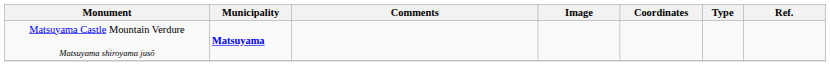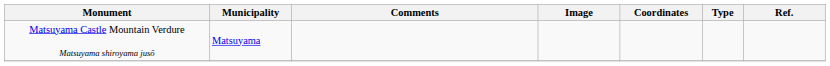(238, 40) bold -> (236, 40) normal
